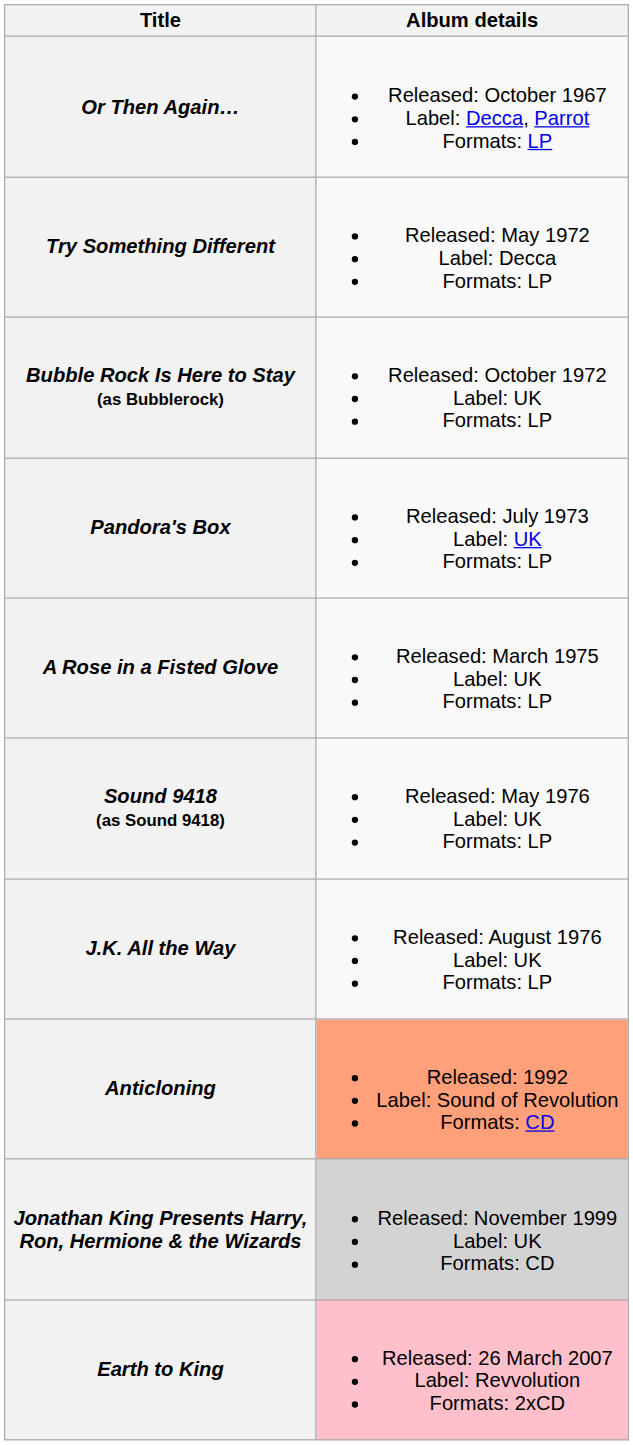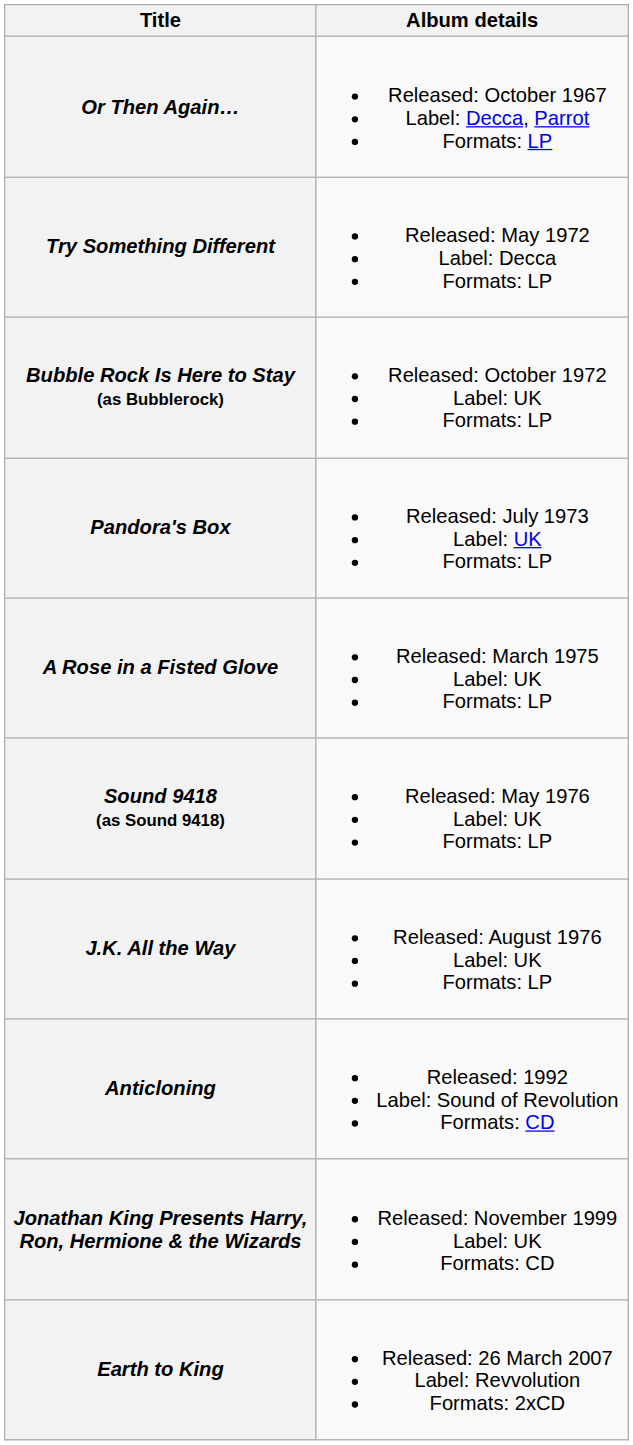(472, 1100) lightsalmon background -> (472, 1100) no background
(472, 1241) lightgrey background -> (472, 1241) no background
(472, 1381) pink background -> (472, 1381) no background
